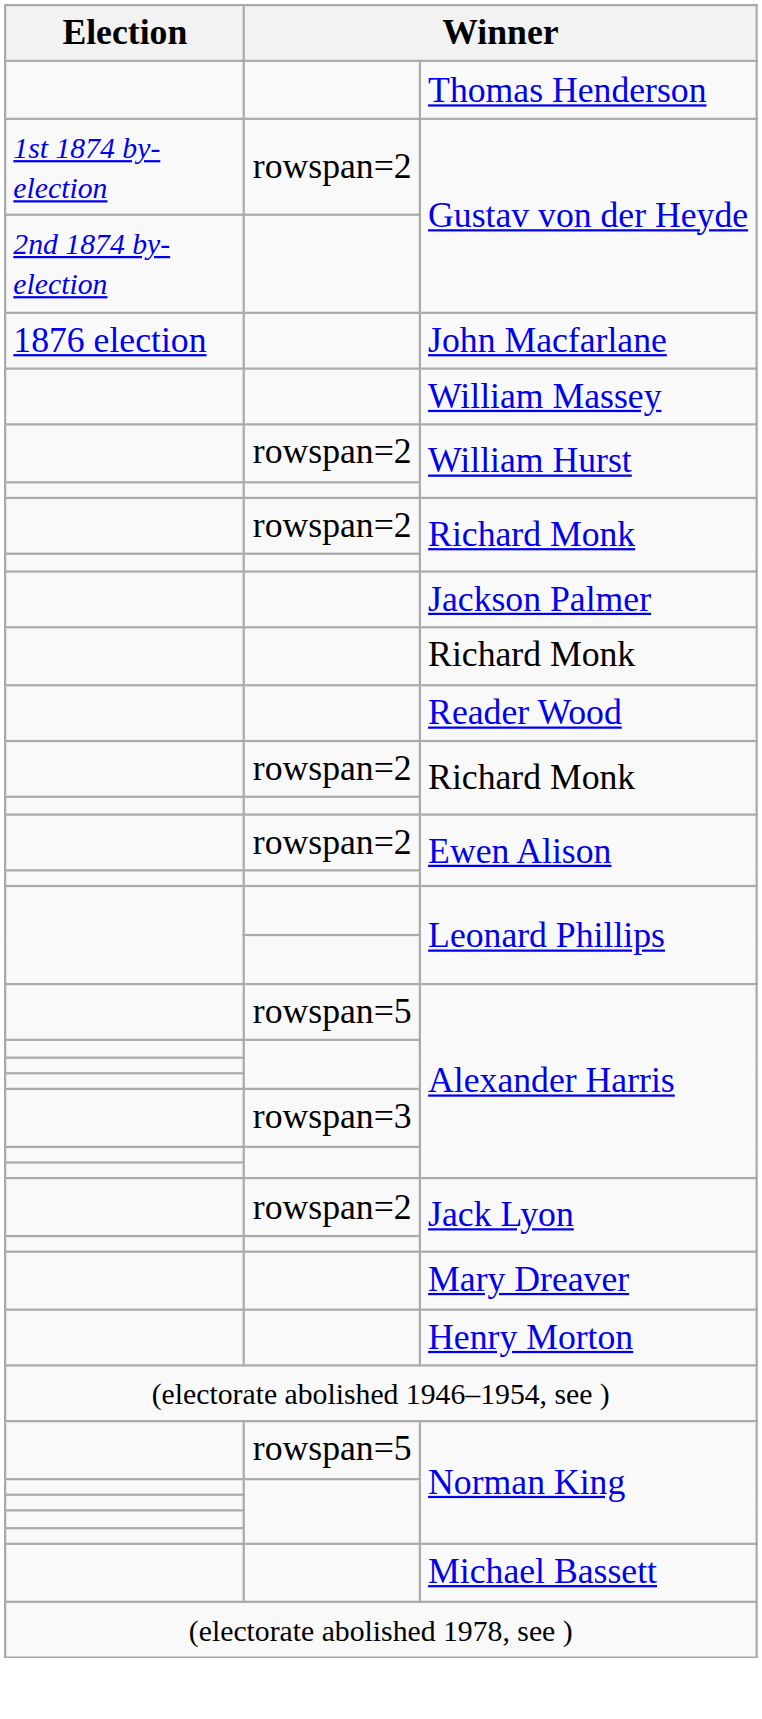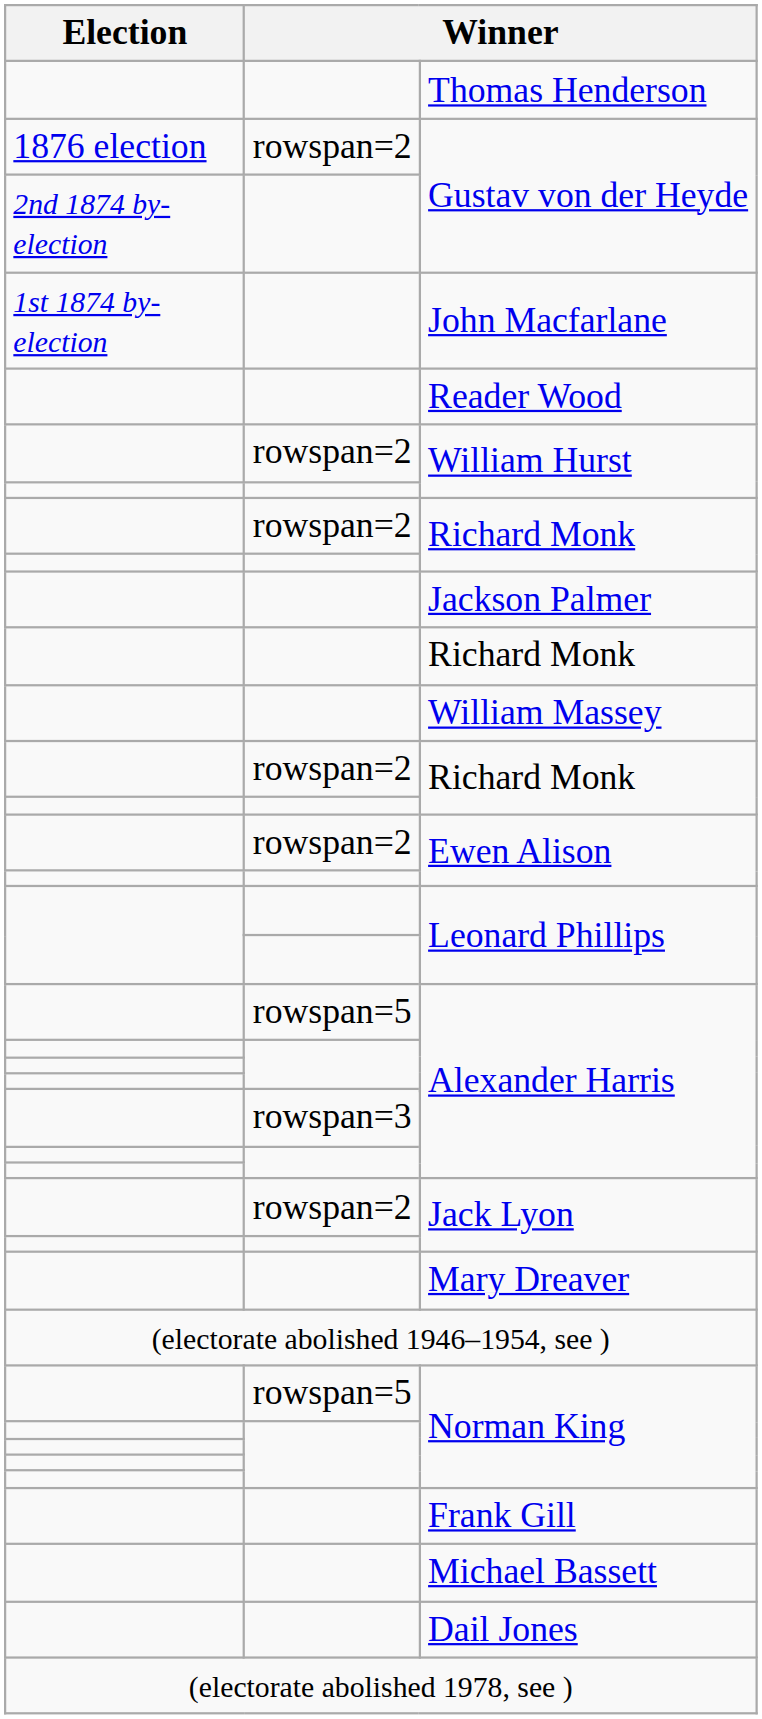(87, 168) 1st 1874 by-election -> (110, 145) 1876 election
(110, 339) 1876 election -> (87, 321) 1st 1874 by-election
rows swapped: (332, 712) <-> (332, 397)
- row: (332, 1337)
+ row: (332, 1516)
+ row: (332, 1629)
